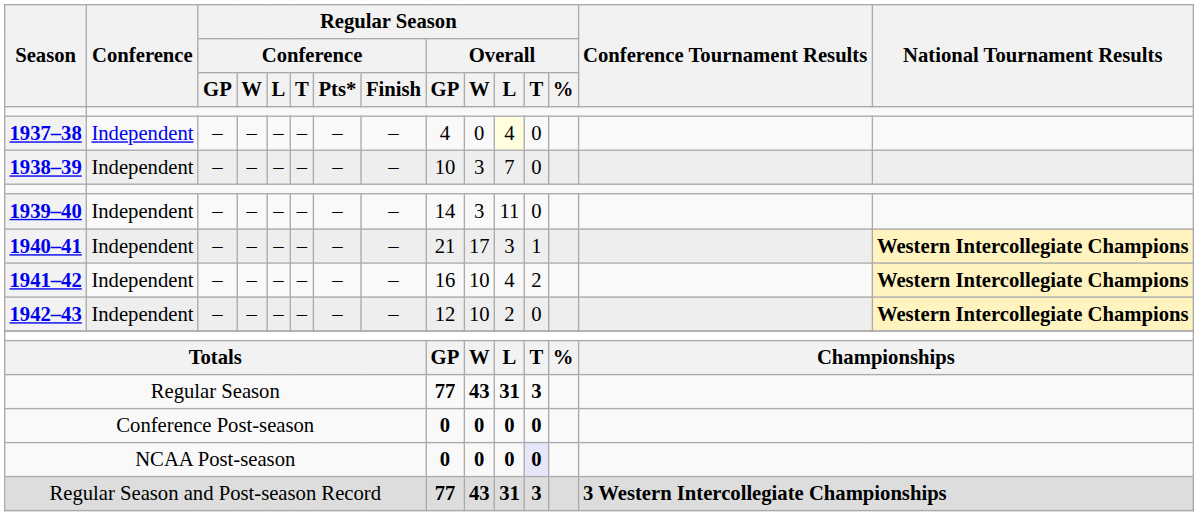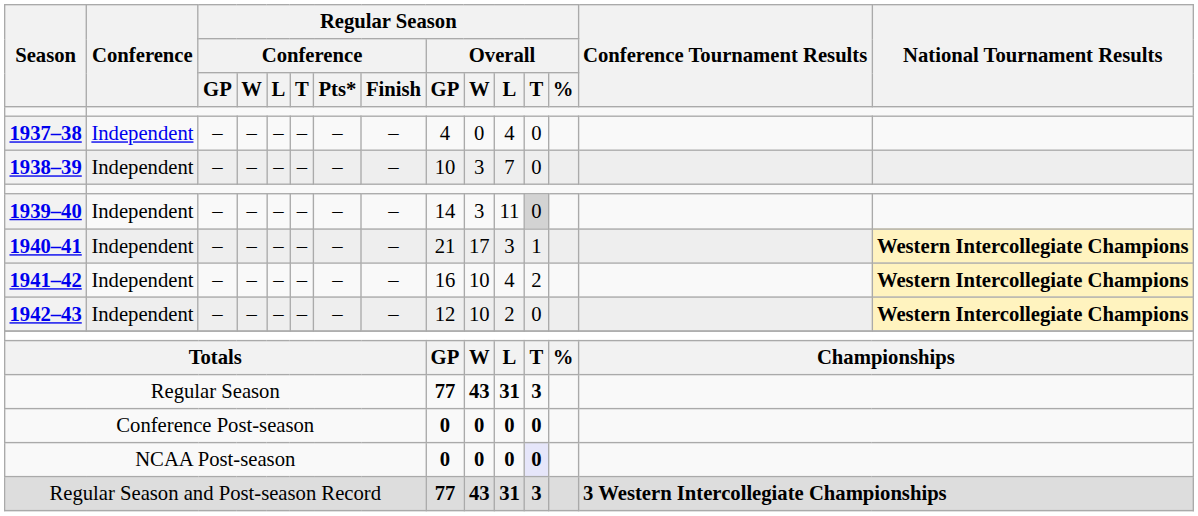(509, 133) lightyellow background -> (509, 133) no background
(536, 211) no background -> (536, 211) lightgrey background
